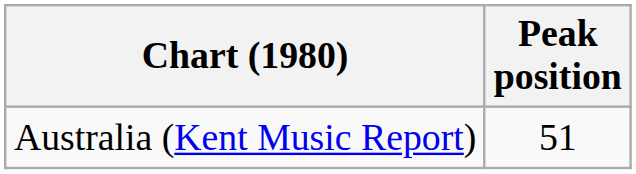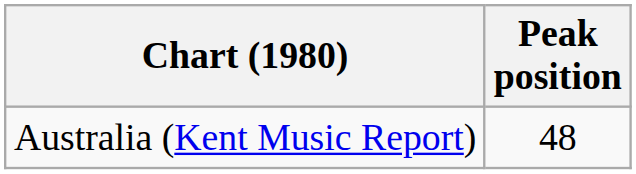(558, 136) 51 -> (558, 136) 48
